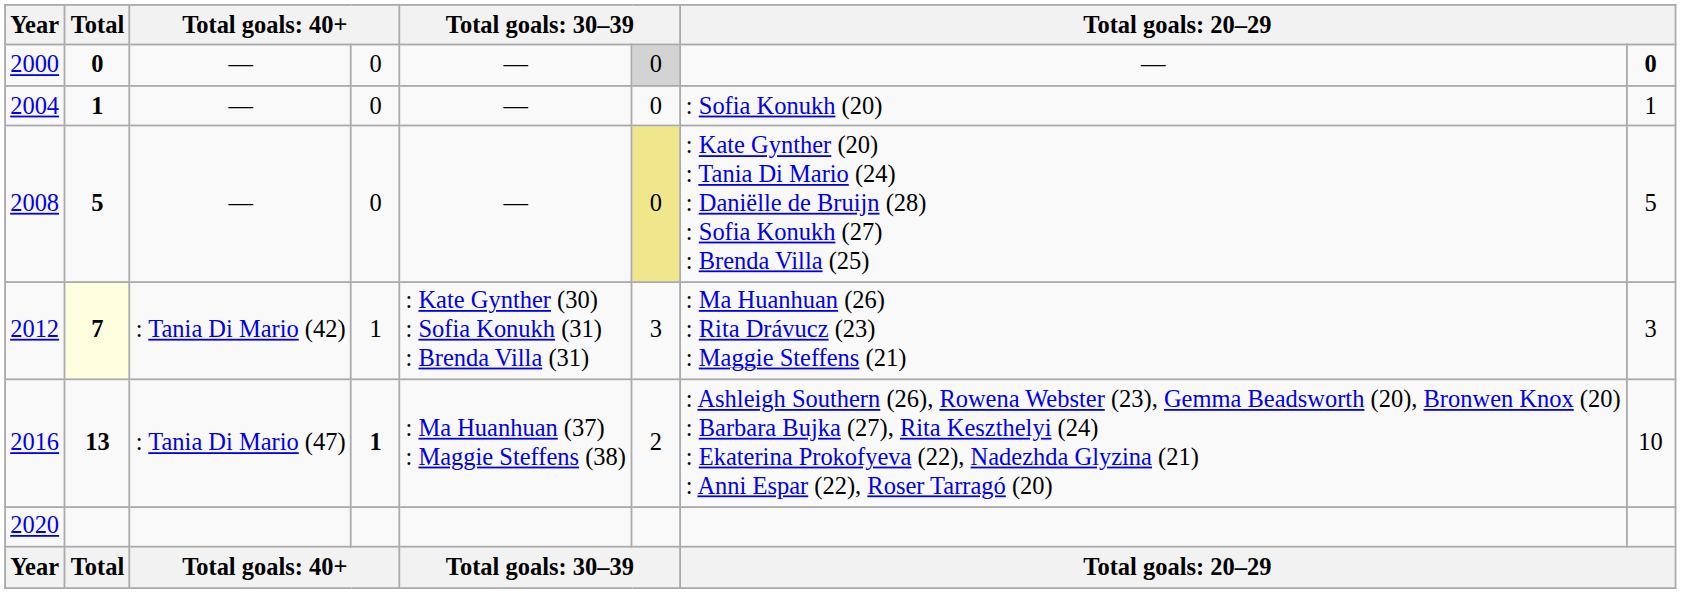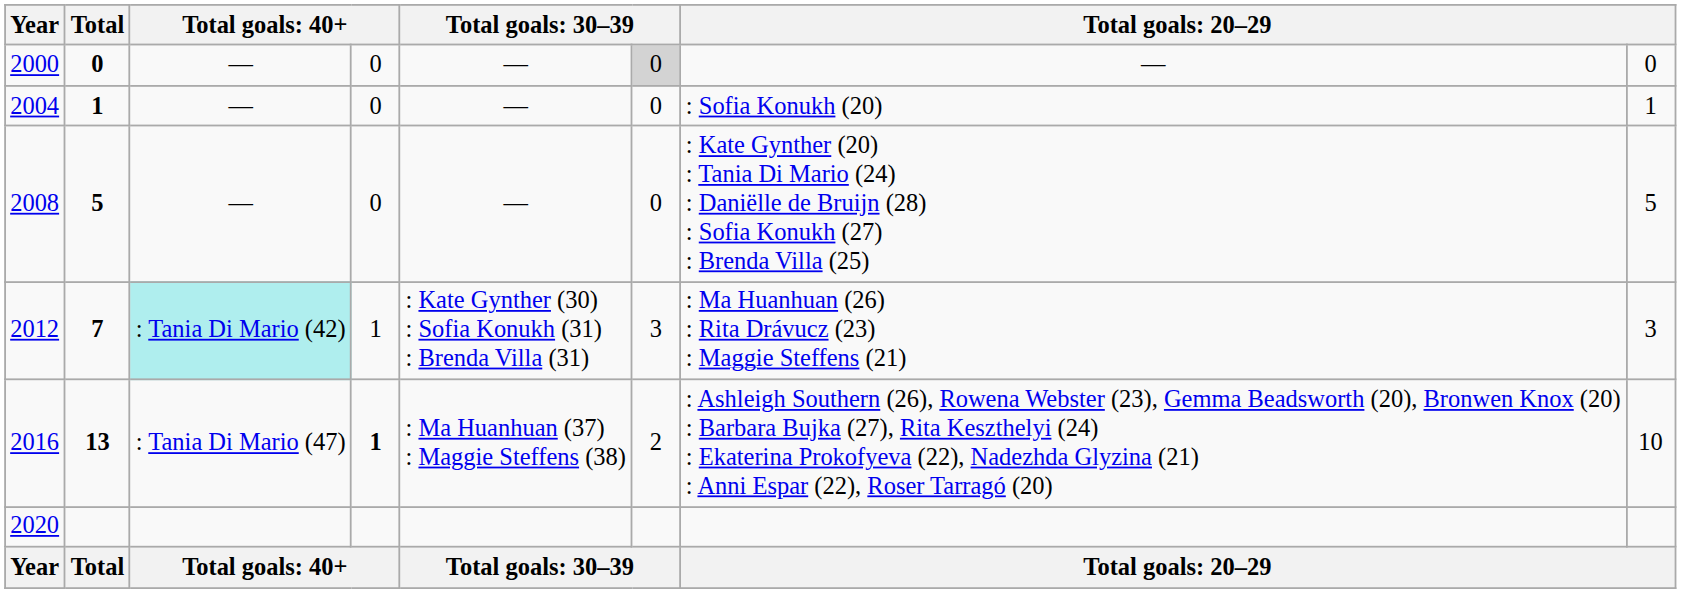(1651, 64) bold -> (1651, 64) normal
(656, 203) khaki background -> (656, 203) no background
(97, 329) lightyellow background -> (97, 329) no background
(241, 329) no background -> (241, 329) paleturquoise background
